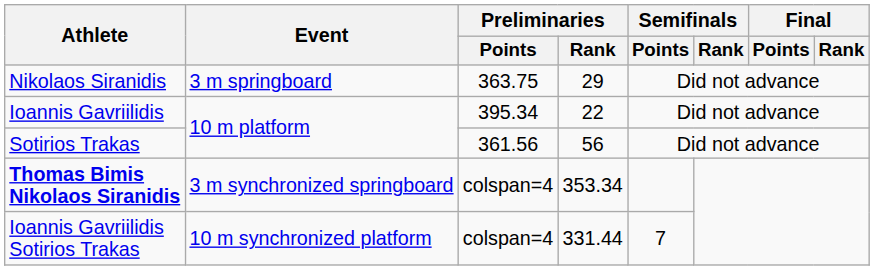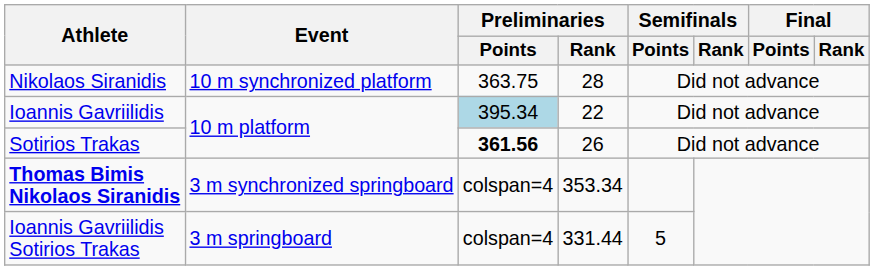(261, 81) 3 m springboard -> (311, 81) 10 m synchronized platform
(593, 81) 29 -> (593, 81) 28
(508, 112) no background -> (508, 112) lightblue background
(508, 144) normal -> (508, 144) bold
(593, 144) 56 -> (593, 144) 26
(311, 239) 10 m synchronized platform -> (261, 239) 3 m springboard
(660, 239) 7 -> (660, 239) 5
